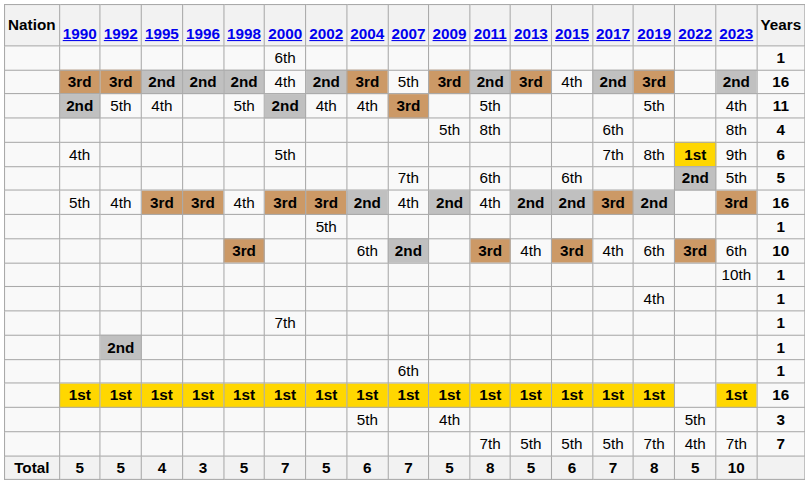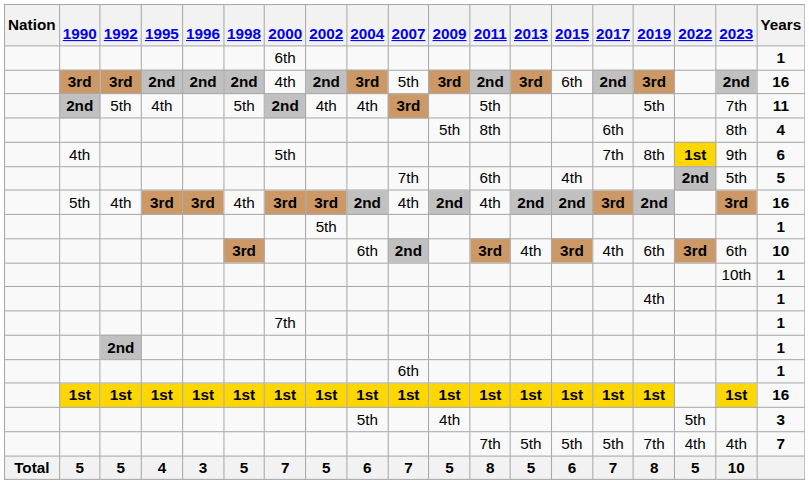(572, 82) 4th -> (572, 82) 6th
(736, 106) 4th -> (736, 106) 7th
(572, 179) 6th -> (572, 179) 4th
(736, 444) 7th -> (736, 444) 4th
